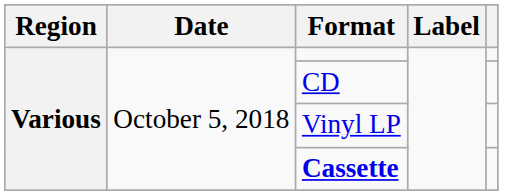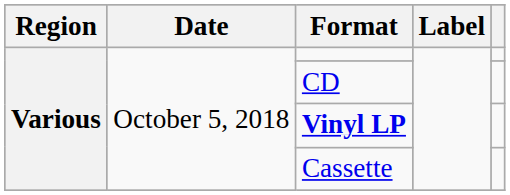(351, 124) normal -> (354, 124) bold
(350, 168) bold -> (347, 168) normal
